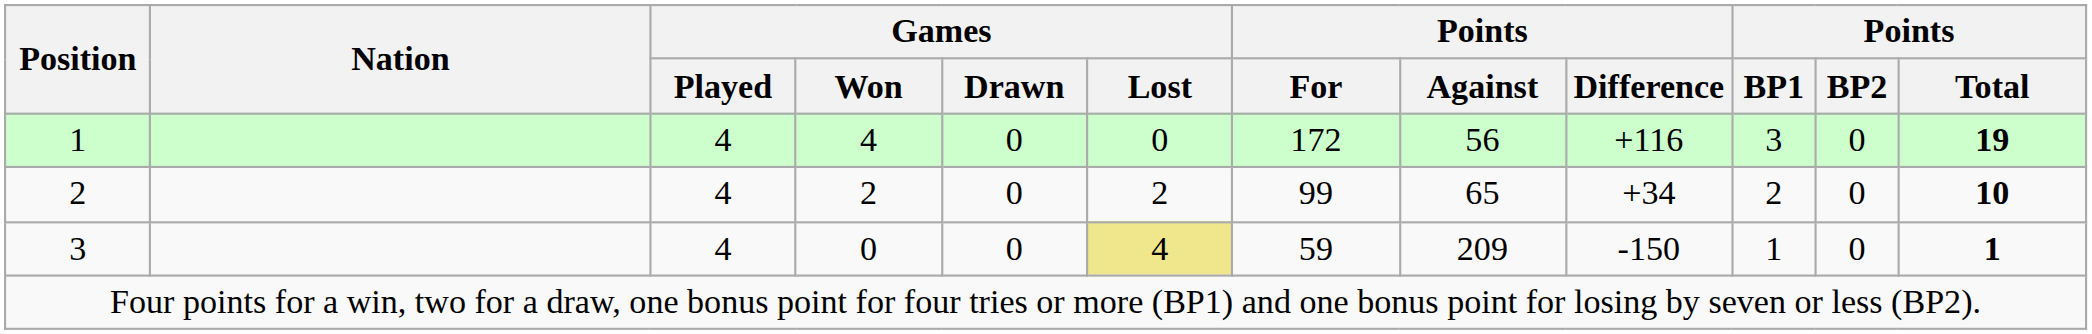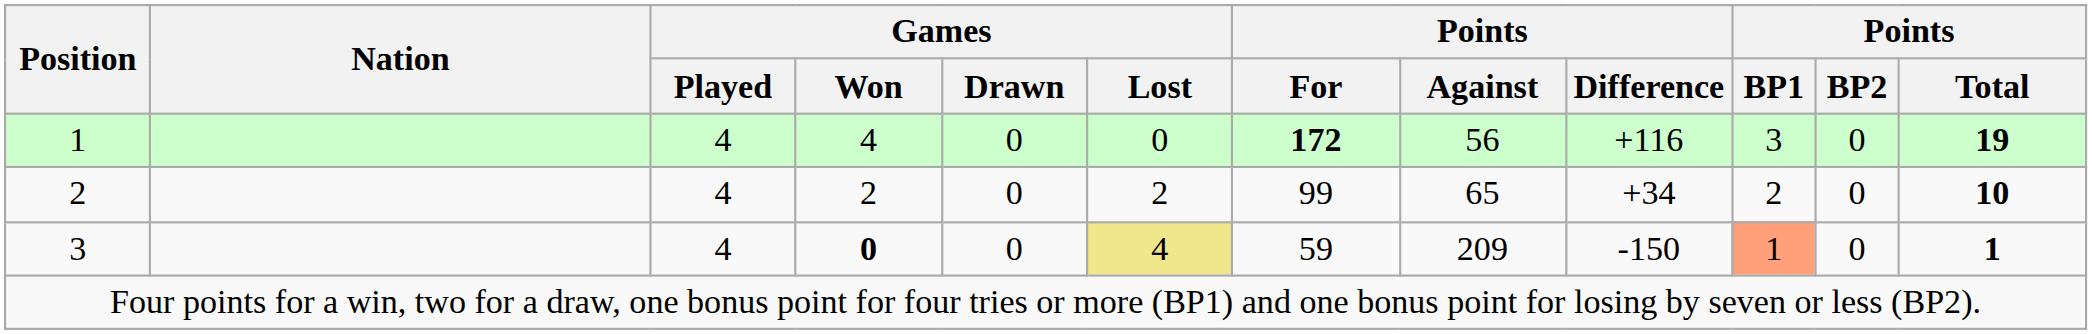(1316, 139) normal -> (1316, 139) bold
(869, 247) normal -> (869, 247) bold
(1774, 247) no background -> (1774, 247) lightsalmon background
